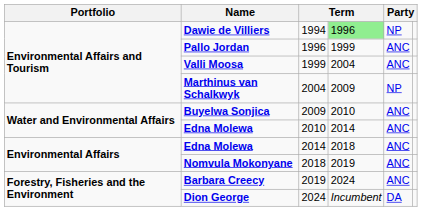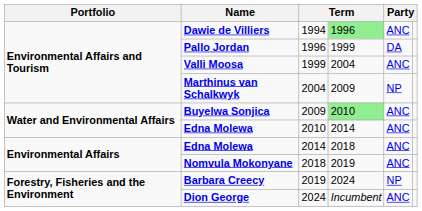(394, 30) NP -> (398, 30) ANC
(398, 47) ANC -> (394, 47) DA
(343, 111) no background -> (343, 111) lightgreen background
(398, 180) ANC -> (394, 180) NP
(394, 197) DA -> (398, 197) ANC
